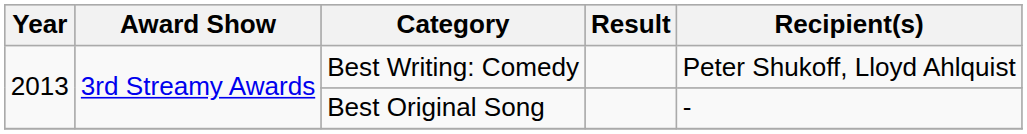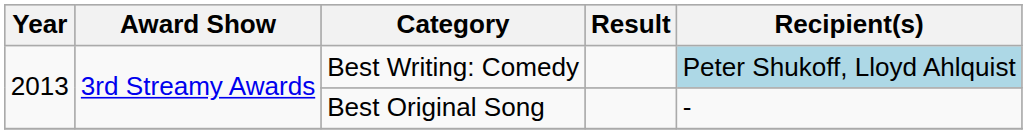(849, 66) no background -> (849, 66) lightblue background
